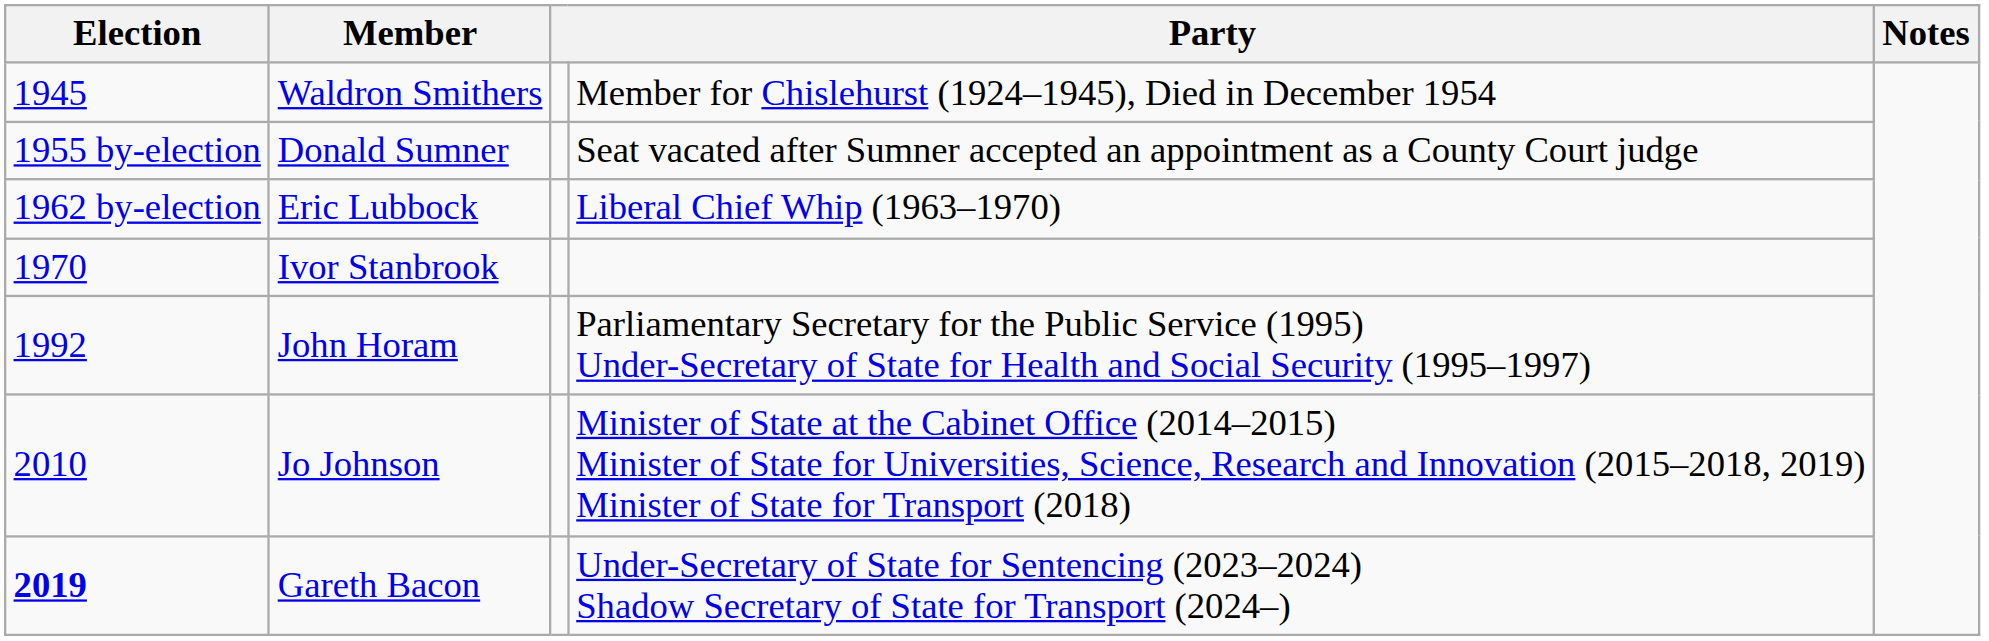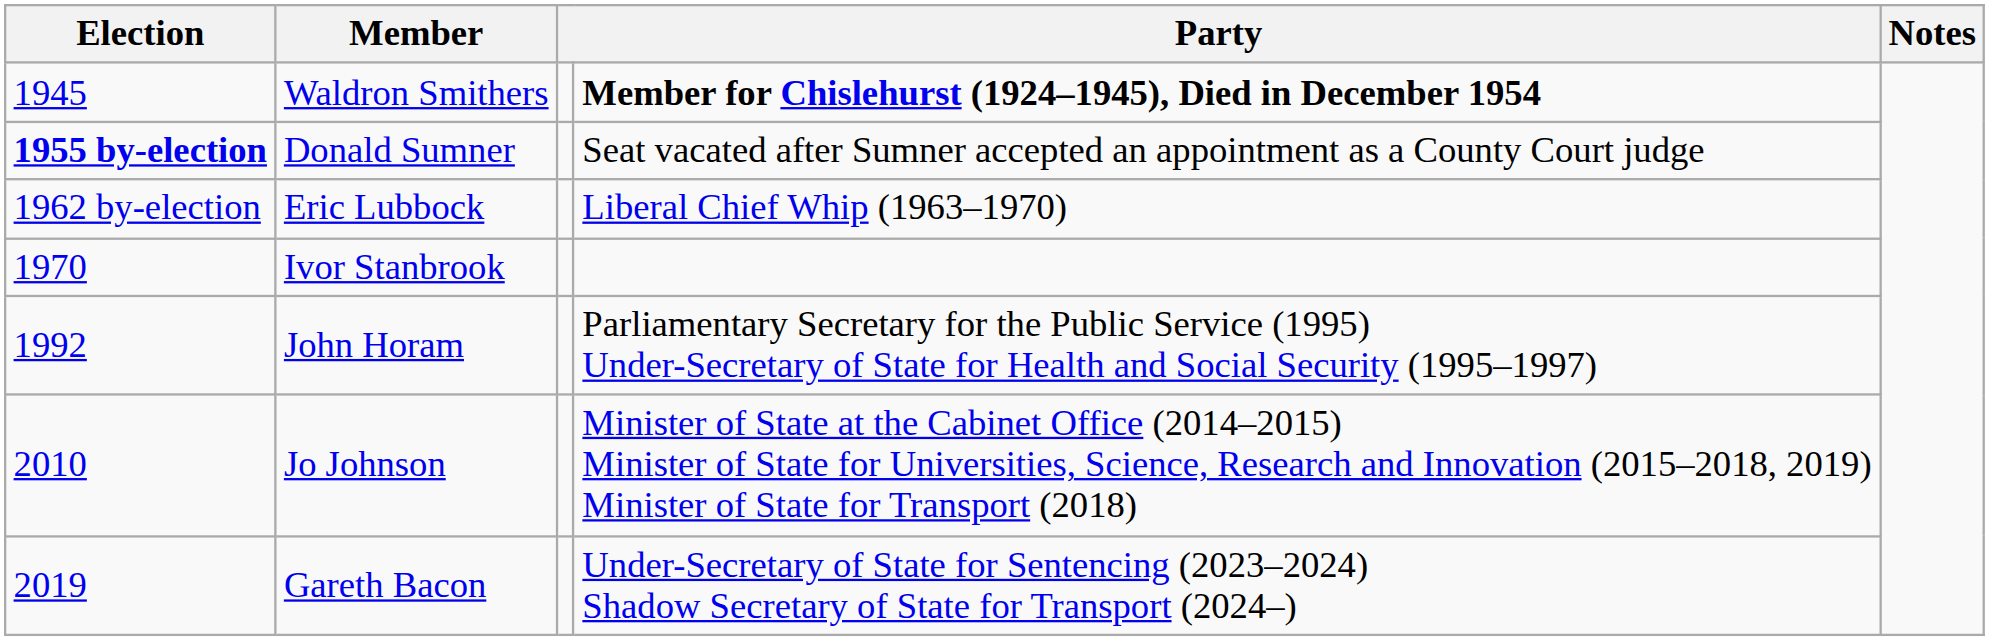(1036, 91) normal -> (1062, 91) bold
(137, 149) normal -> (140, 149) bold
(50, 584) bold -> (50, 584) normal
